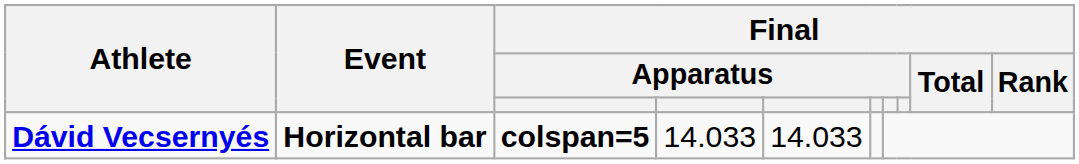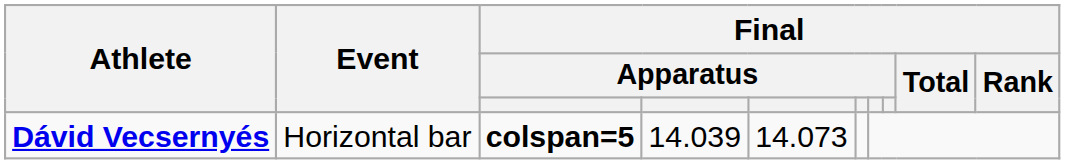(385, 136) bold -> (377, 136) normal
(710, 136) 14.033 -> (695, 136) 14.039
(816, 136) 14.033 -> (801, 136) 14.073
